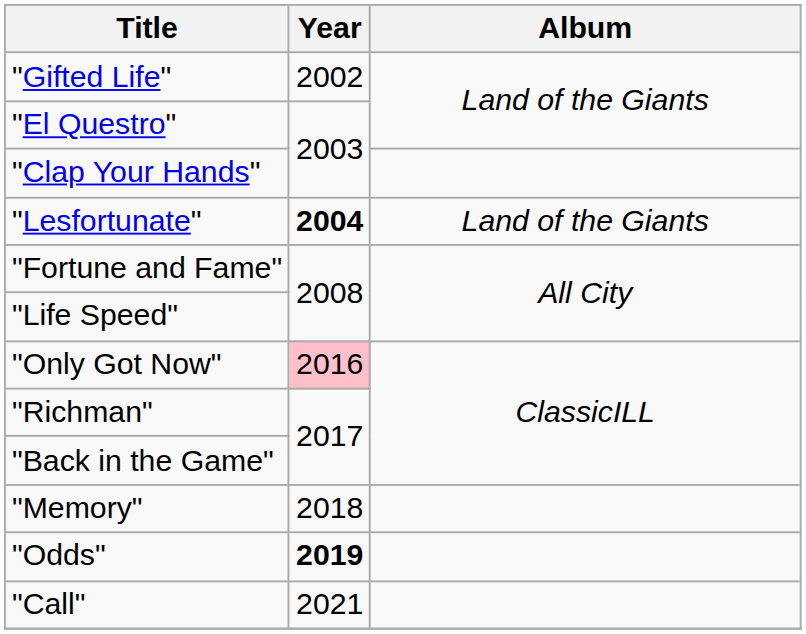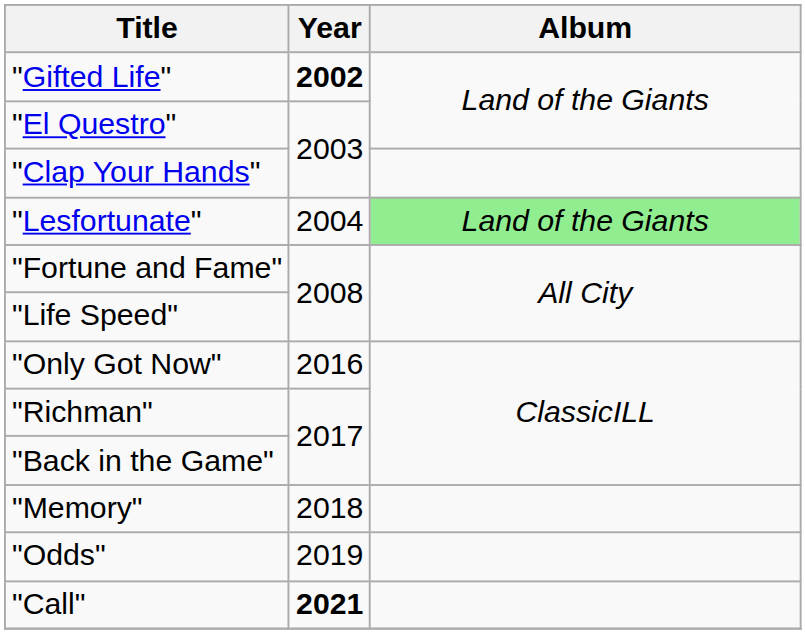(330, 76) normal -> (330, 76) bold
(330, 220) bold -> (330, 220) normal
(585, 220) no background -> (585, 220) lightgreen background
(330, 364) pink background -> (330, 364) no background
(330, 556) bold -> (330, 556) normal
(330, 603) normal -> (330, 603) bold
